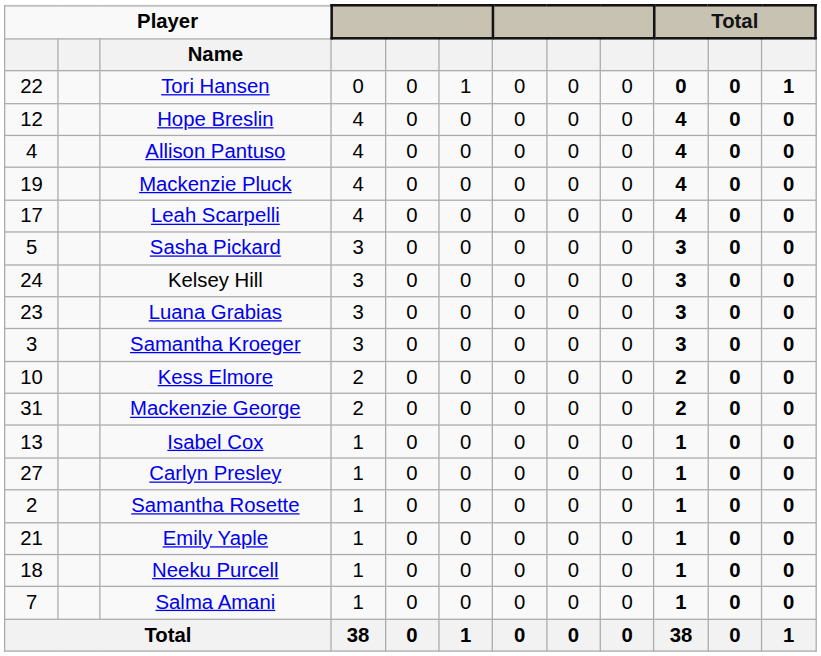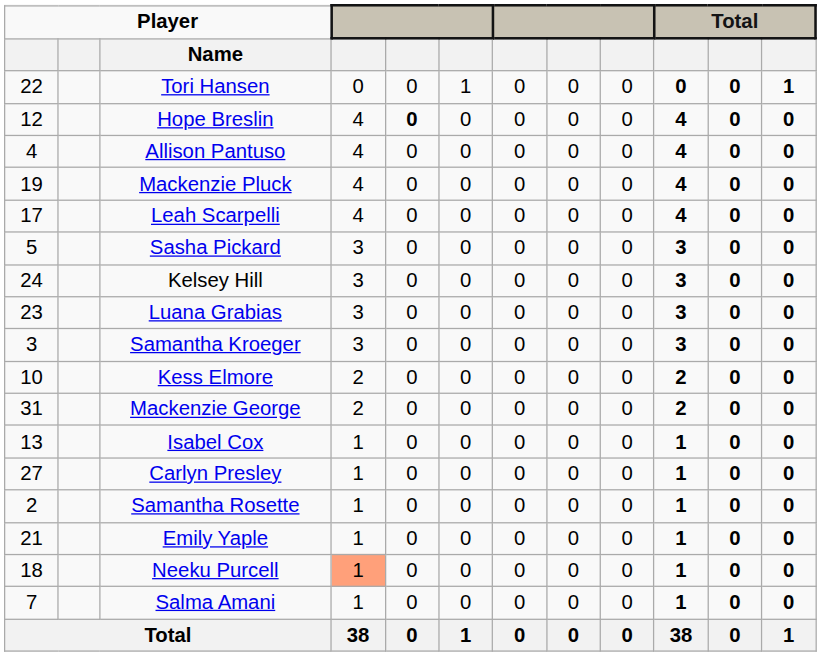(412, 119) normal -> (412, 119) bold
(358, 570) no background -> (358, 570) lightsalmon background
